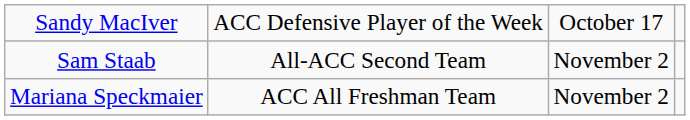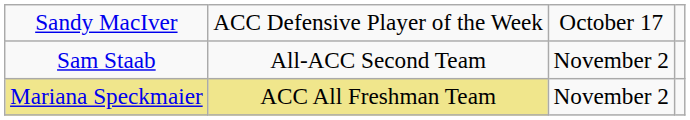(106, 96) no background -> (106, 96) khaki background
(378, 96) no background -> (378, 96) khaki background
